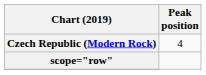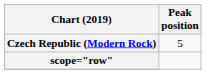(180, 43) 4 -> (180, 43) 5
